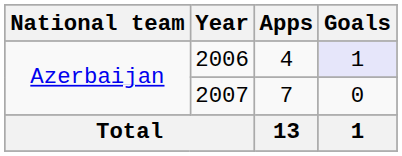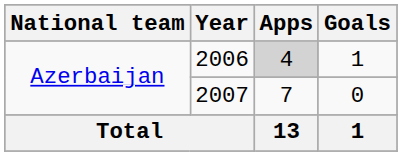(286, 60) no background -> (286, 60) lightgrey background
(357, 60) lavender background -> (357, 60) no background
